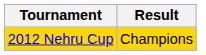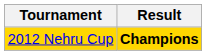(157, 38) normal -> (159, 38) bold
